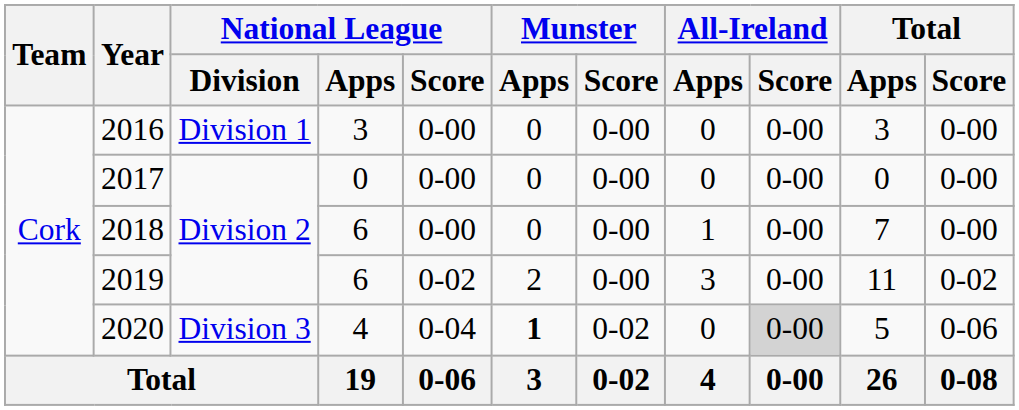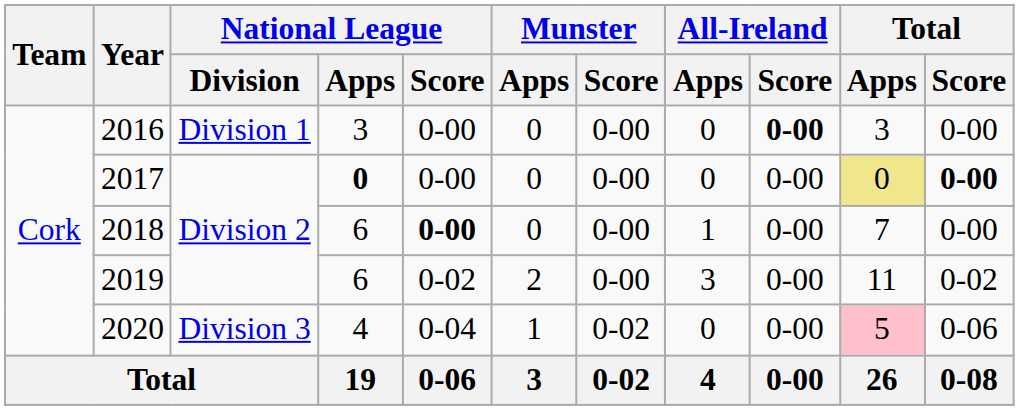(795, 129) normal -> (795, 129) bold
(360, 179) normal -> (360, 179) bold
(882, 179) no background -> (882, 179) khaki background
(969, 179) normal -> (969, 179) bold
(447, 229) normal -> (447, 229) bold
(534, 329) bold -> (534, 329) normal
(795, 329) lightgrey background -> (795, 329) no background
(882, 329) no background -> (882, 329) pink background
